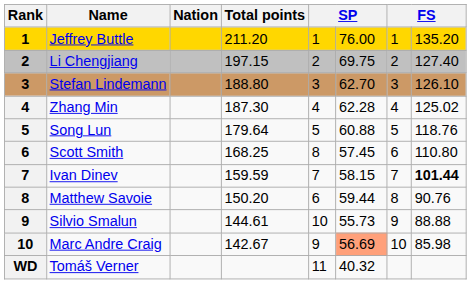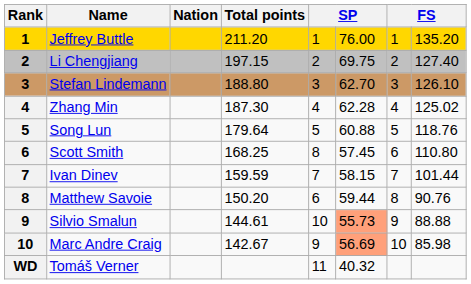(437, 175) bold -> (437, 175) normal
(357, 221) no background -> (357, 221) lightsalmon background
